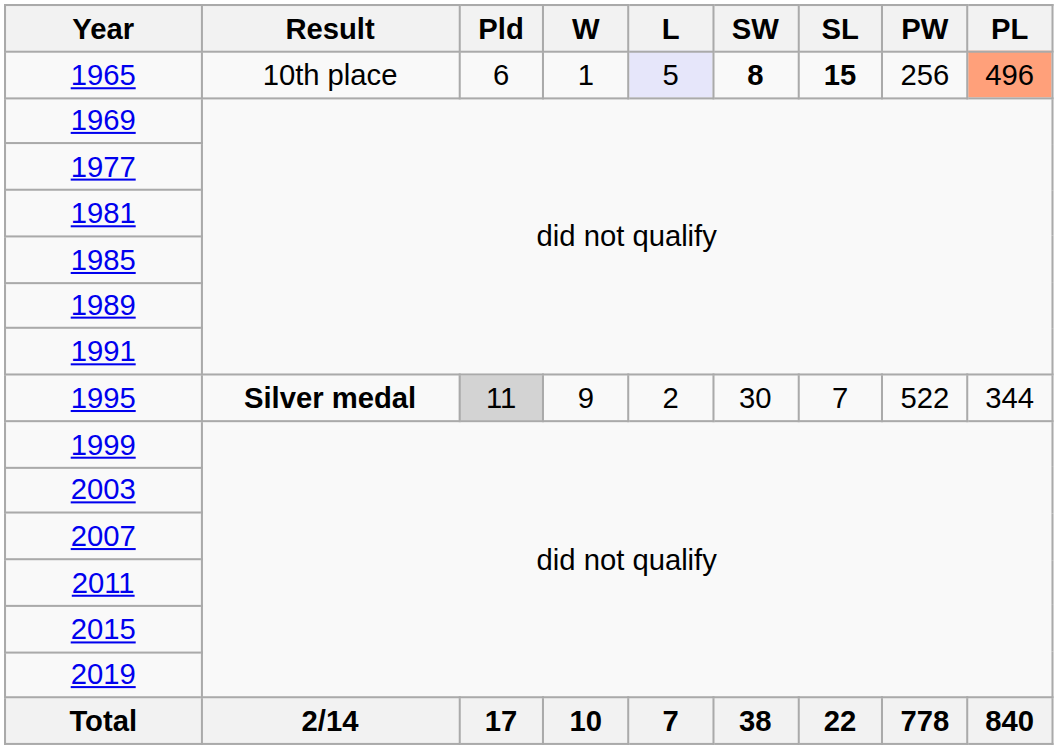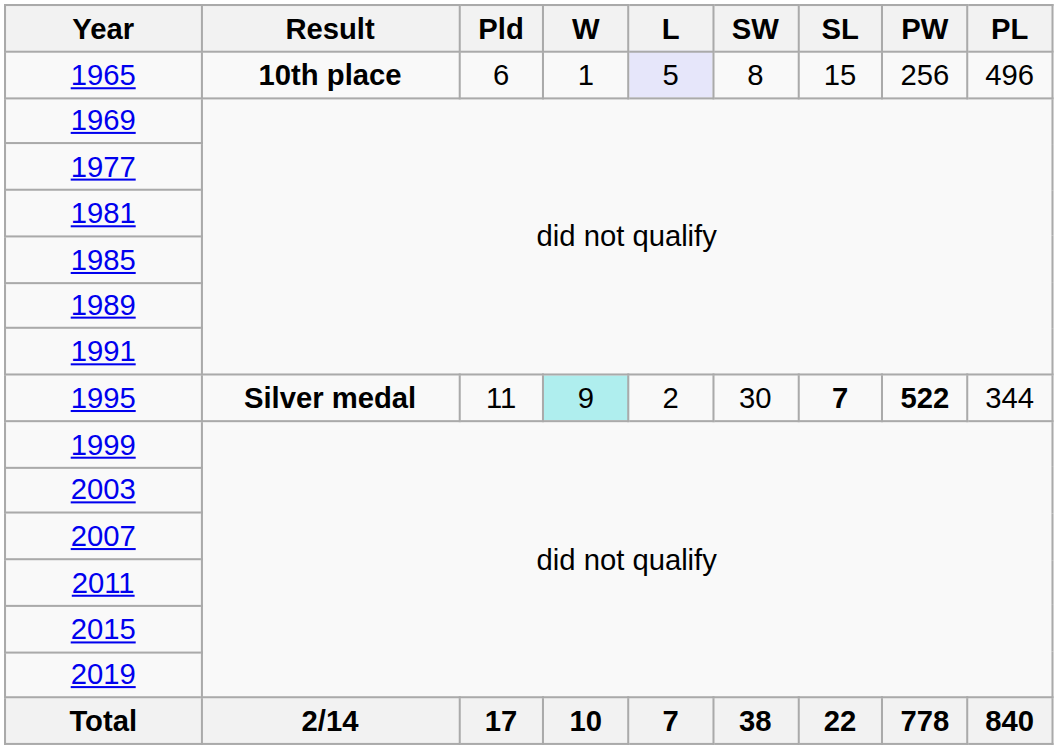(330, 75) normal -> (330, 75) bold
(755, 75) bold -> (755, 75) normal
(840, 75) bold -> (840, 75) normal
(1010, 75) lightsalmon background -> (1010, 75) no background
(501, 398) lightgrey background -> (501, 398) no background
(586, 398) no background -> (586, 398) paleturquoise background
(840, 398) normal -> (840, 398) bold
(925, 398) normal -> (925, 398) bold
